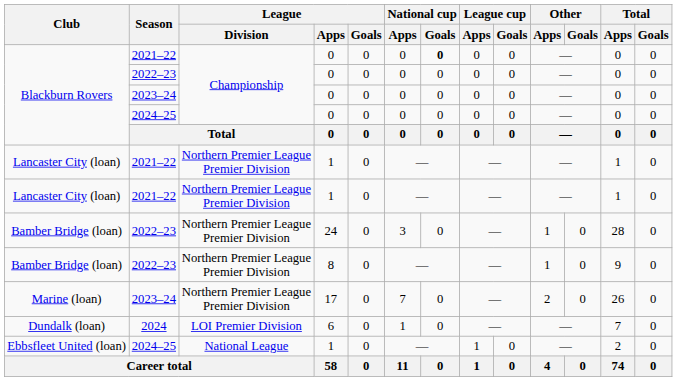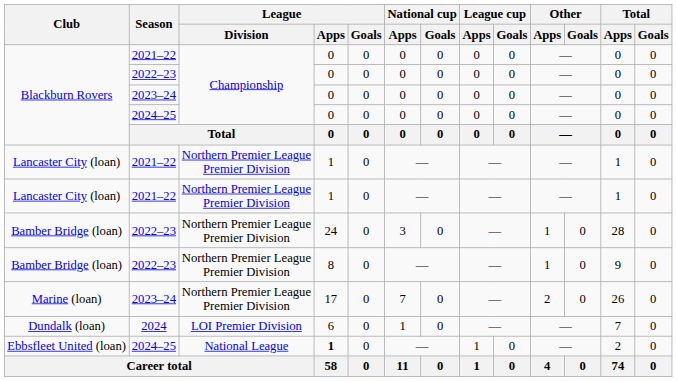(440, 54) bold -> (440, 54) normal
(331, 346) normal -> (331, 346) bold
